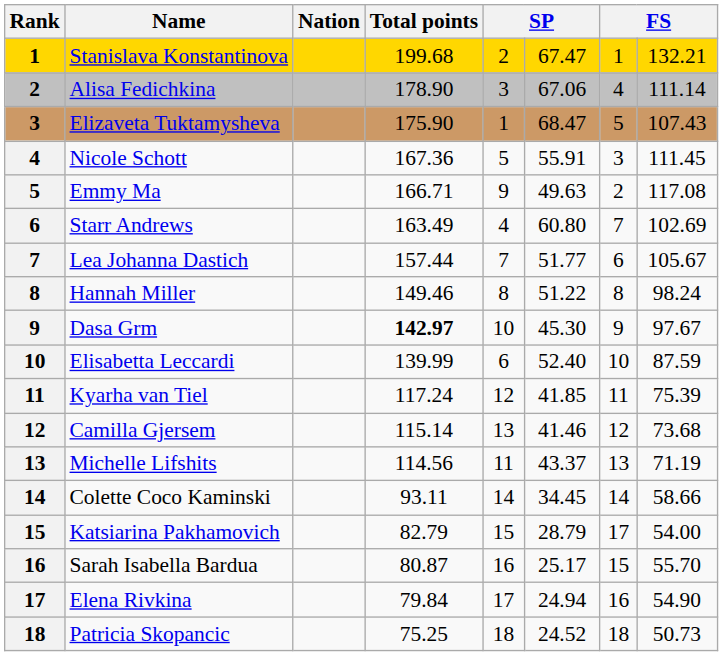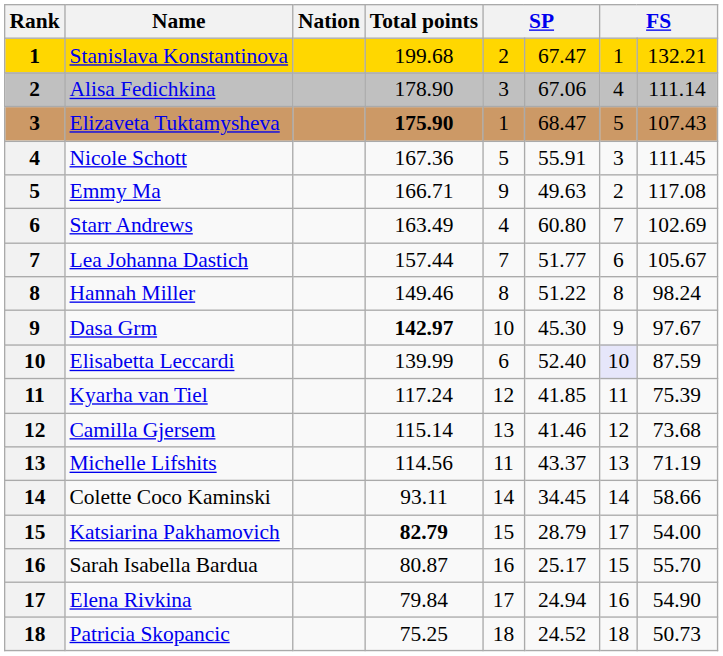(424, 123) normal -> (424, 123) bold
(618, 361) no background -> (618, 361) lavender background
(424, 531) normal -> (424, 531) bold
